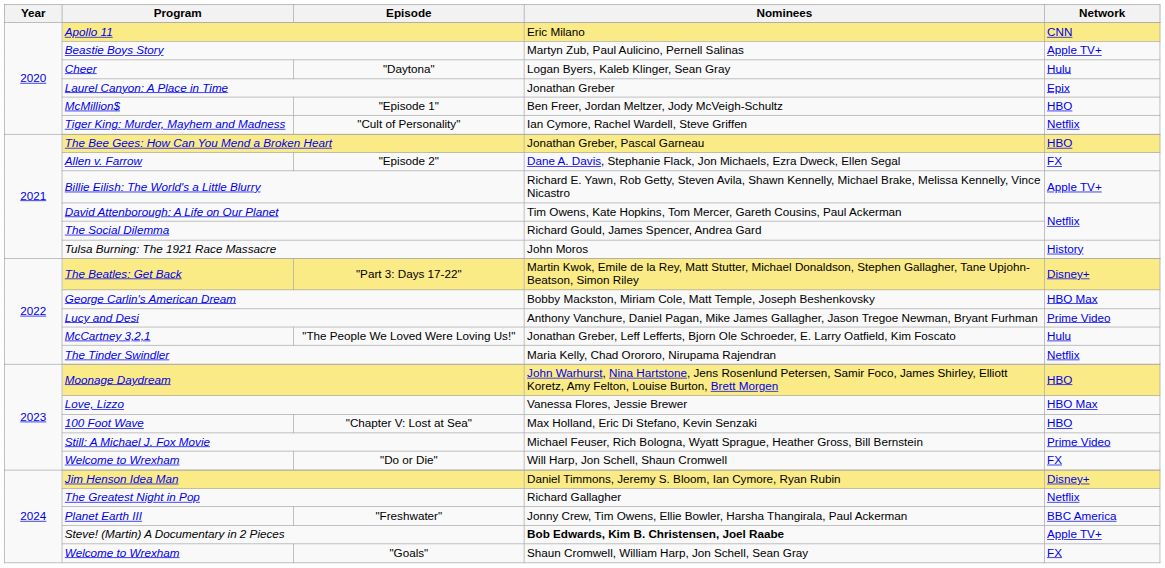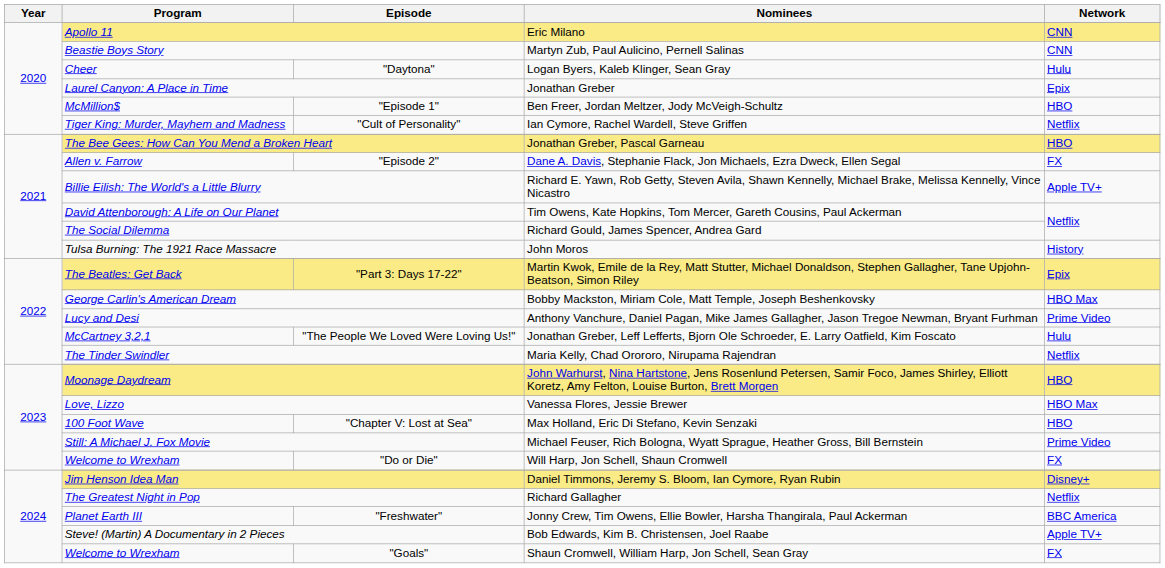(1074, 50) Apple TV+ -> (1060, 50) CNN
(1068, 274) Disney+ -> (1058, 274) Epix
(656, 534) bold -> (648, 534) normal
